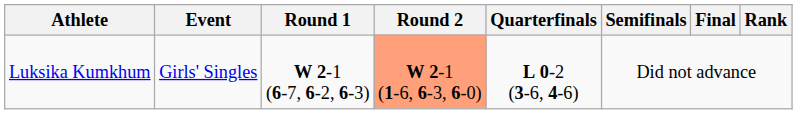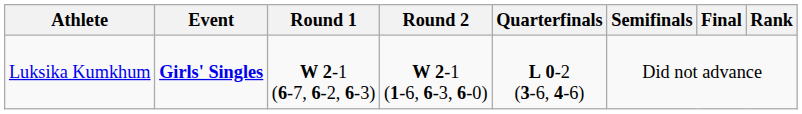(208, 71) normal -> (211, 71) bold
(430, 82) lightsalmon background -> (436, 82) no background
